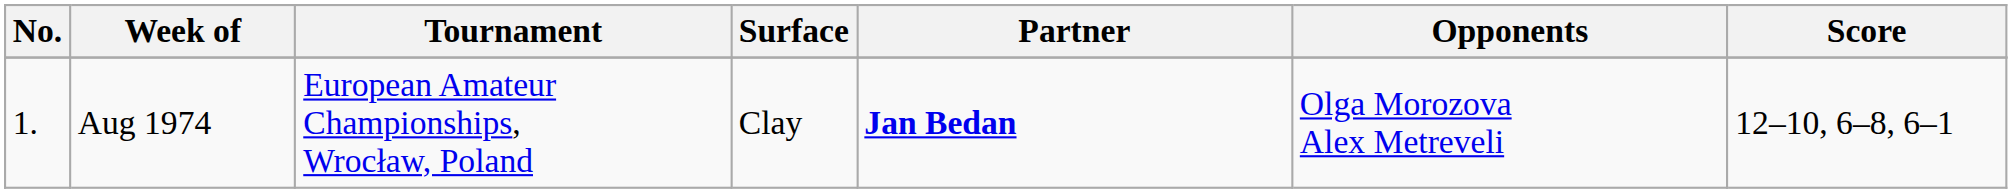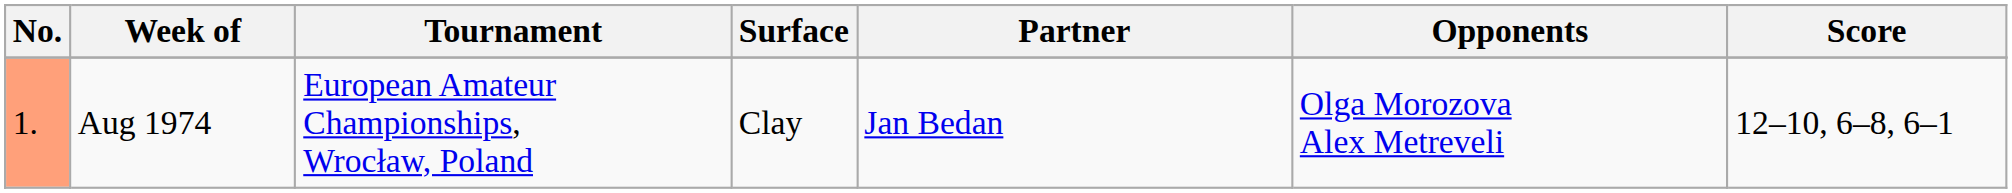(25, 122) no background -> (25, 122) lightsalmon background
(940, 122) bold -> (934, 122) normal
